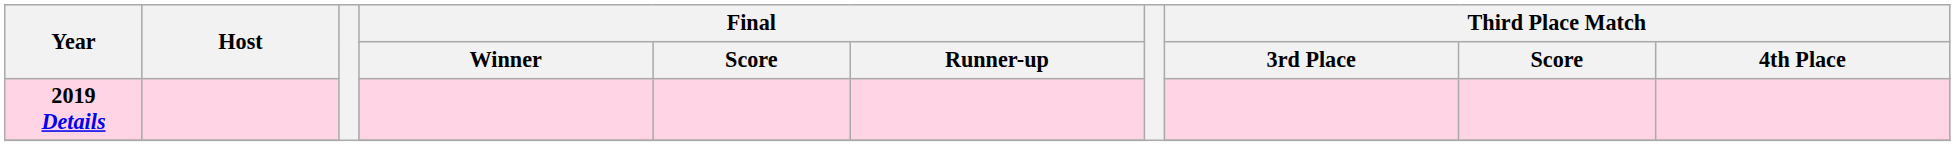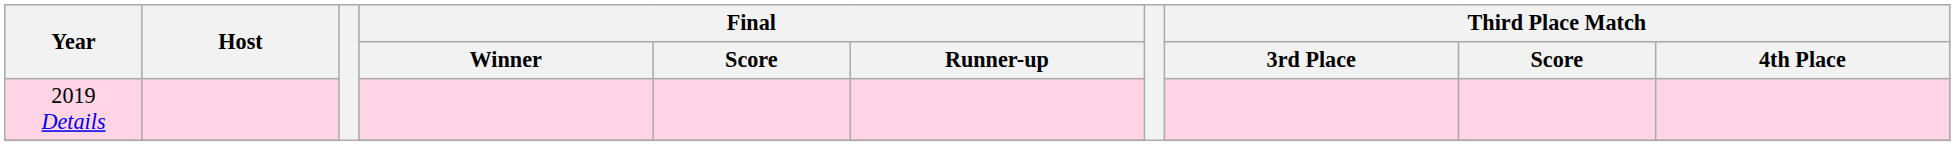(74, 109) bold -> (74, 109) normal
